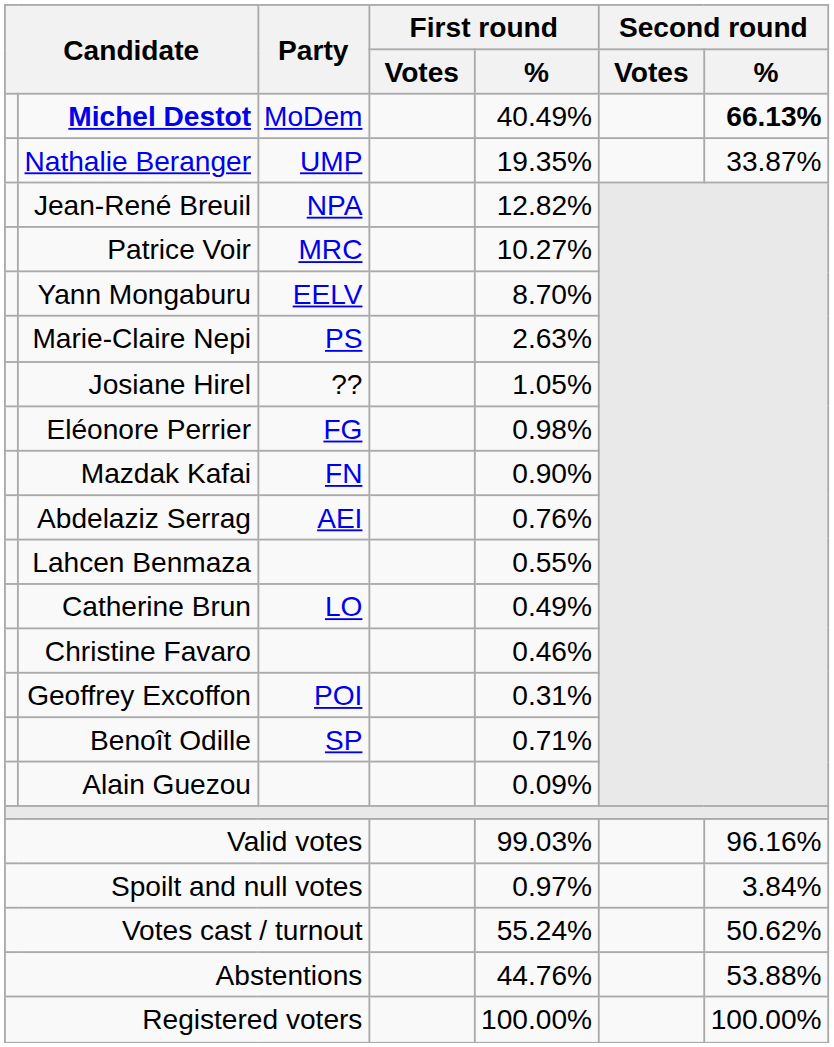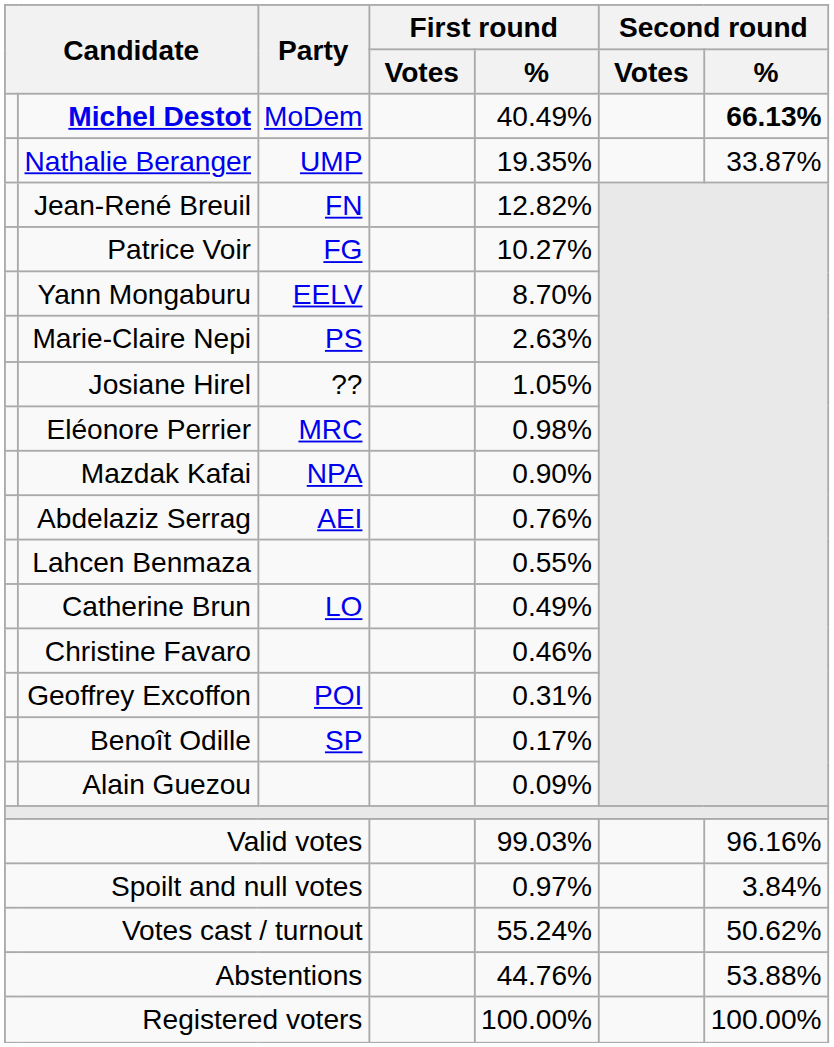(335, 205) NPA -> (344, 205) FN
(330, 250) MRC -> (343, 250) FG
(343, 428) FG -> (330, 428) MRC
(344, 473) FN -> (335, 473) NPA
(552, 740) 0.71% -> (552, 740) 0.17%
